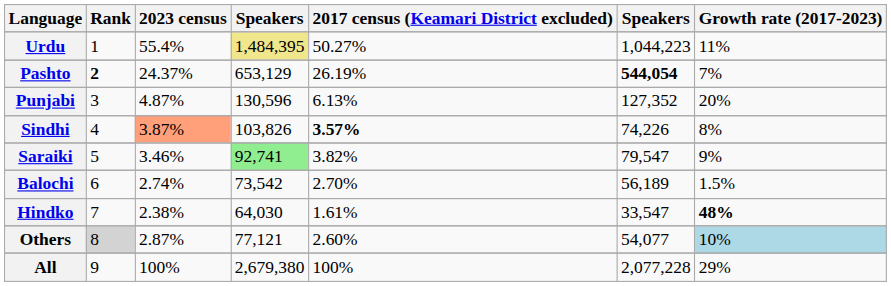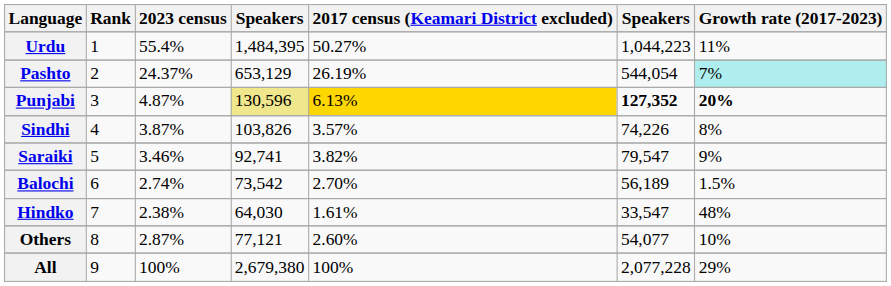(270, 45) khaki background -> (270, 45) no background
(95, 73) bold -> (95, 73) normal
(649, 73) bold -> (649, 73) normal
(710, 73) no background -> (710, 73) paleturquoise background
(263, 101) no background -> (263, 101) khaki background
(335, 101) no background -> (335, 101) gold background
(649, 101) normal -> (649, 101) bold
(715, 101) normal -> (716, 101) bold
(162, 128) lightsalmon background -> (162, 128) no background
(337, 128) bold -> (335, 128) normal
(259, 156) lightgreen background -> (259, 156) no background
(716, 211) bold -> (715, 211) normal
(95, 239) lightgrey background -> (95, 239) no background
(715, 239) lightblue background -> (715, 239) no background
